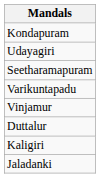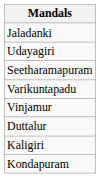(38, 32) Kondapuram -> (29, 32) Jaladanki
(29, 164) Jaladanki -> (38, 164) Kondapuram
